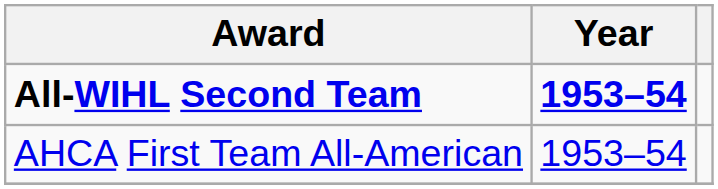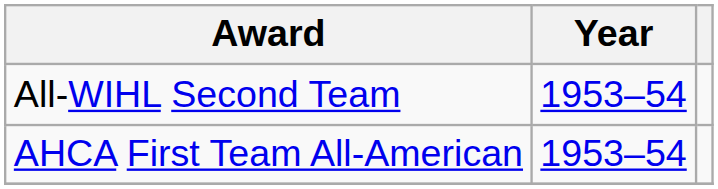(218, 93) bold -> (207, 93) normal
(614, 93) bold -> (614, 93) normal
